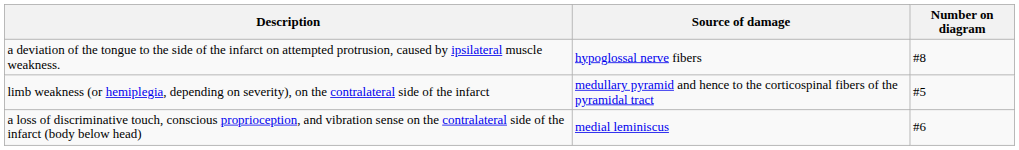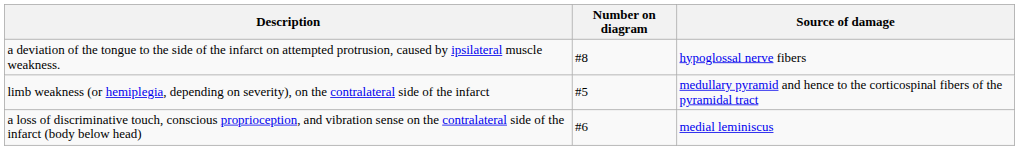columns swapped: (741, 22) <-> (962, 22)
